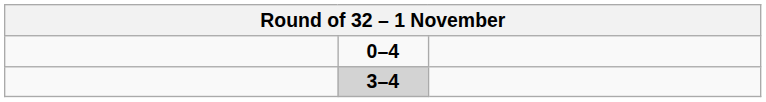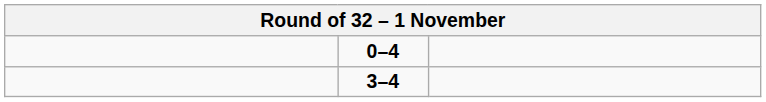(383, 82) lightgrey background -> (383, 82) no background
